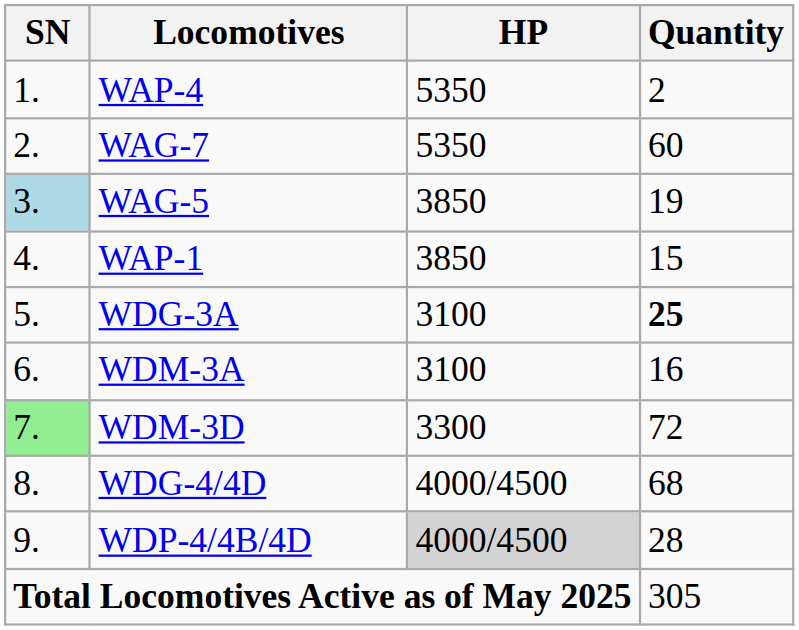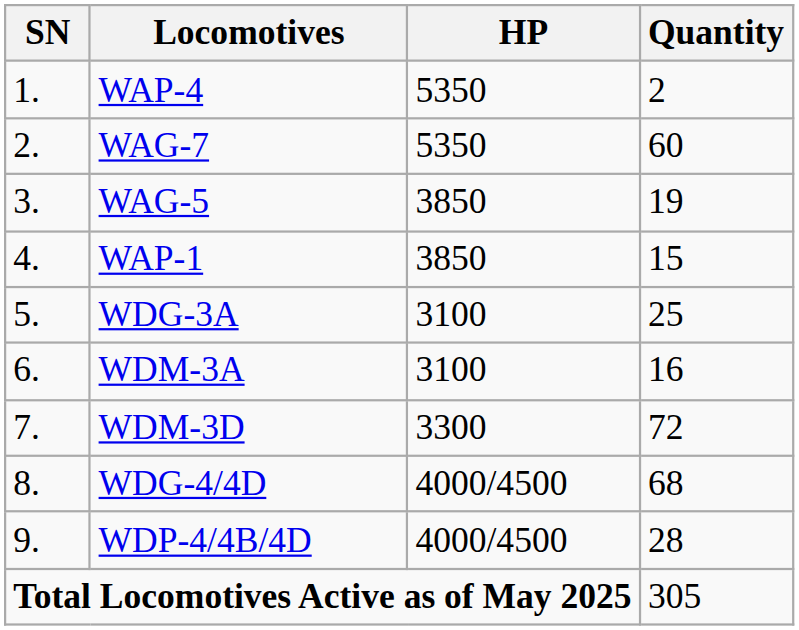(27, 201) lightblue background -> (27, 201) no background
(666, 314) bold -> (666, 314) normal
(27, 426) lightgreen background -> (27, 426) no background
(491, 539) lightgrey background -> (491, 539) no background
